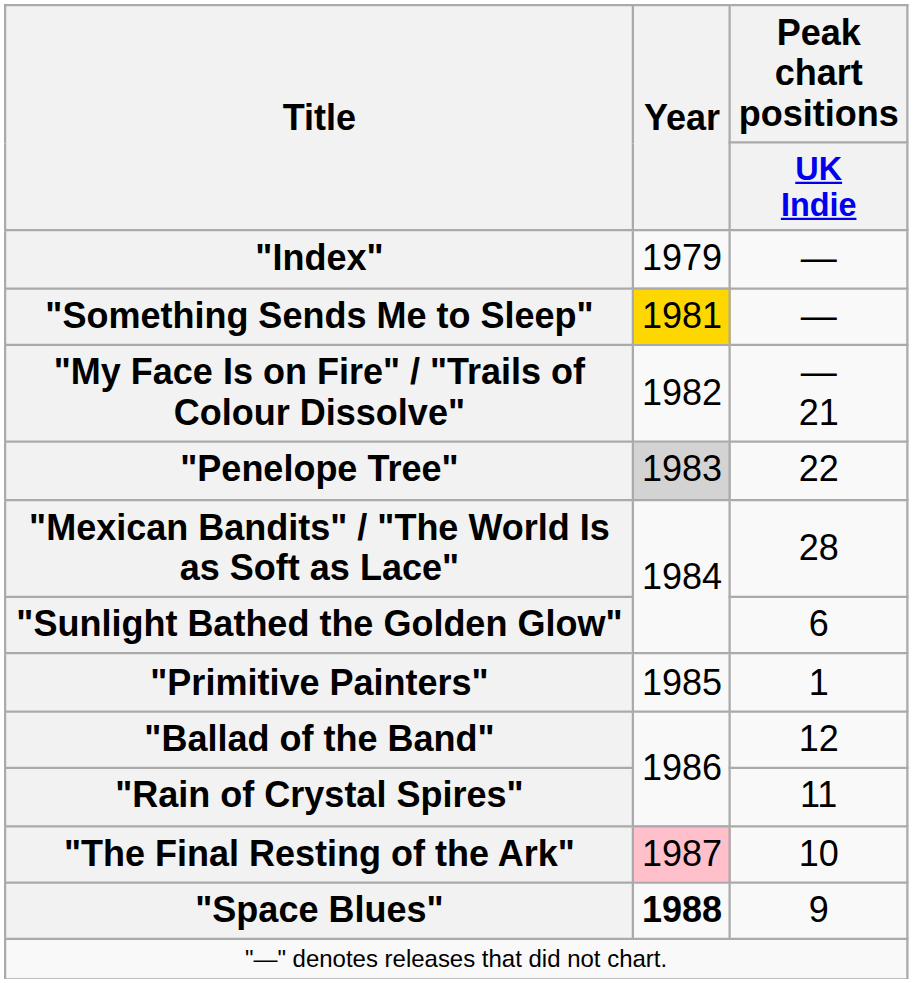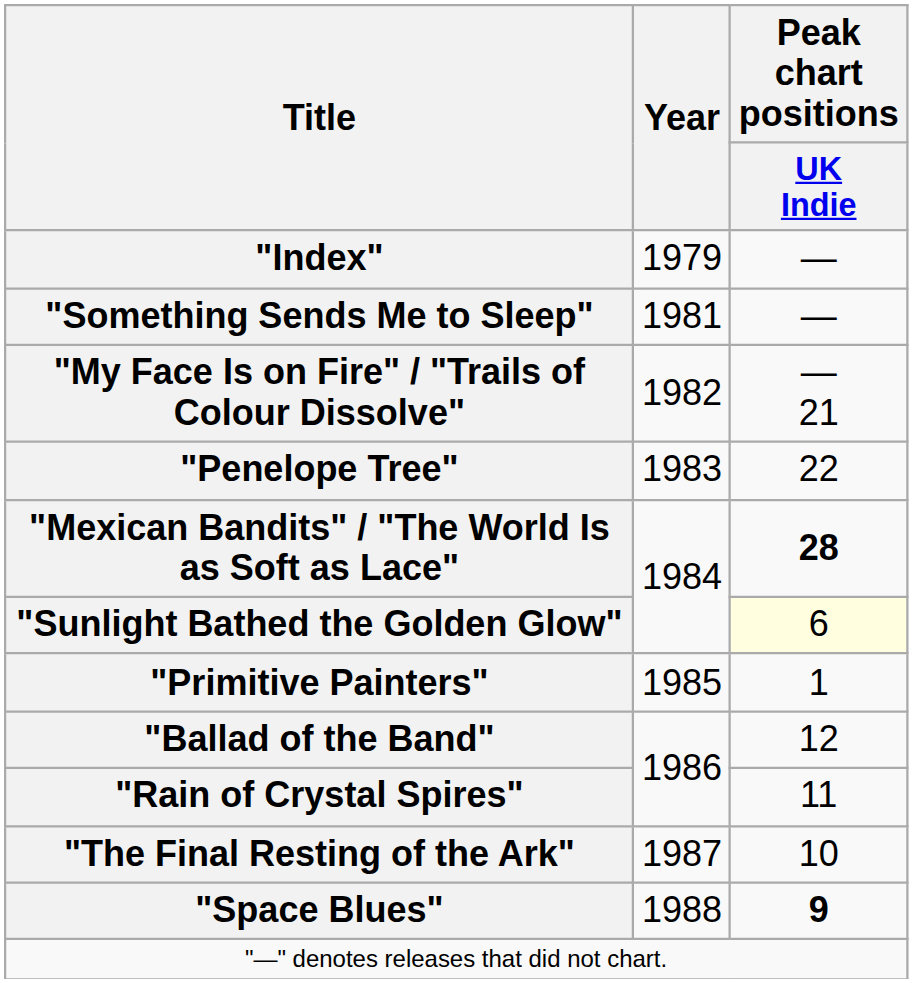(682, 315) gold background -> (682, 315) no background
(682, 470) lightgrey background -> (682, 470) no background
(819, 547) normal -> (819, 547) bold
(819, 624) no background -> (819, 624) lightyellow background
(682, 853) pink background -> (682, 853) no background
(682, 910) bold -> (682, 910) normal
(819, 910) normal -> (819, 910) bold
